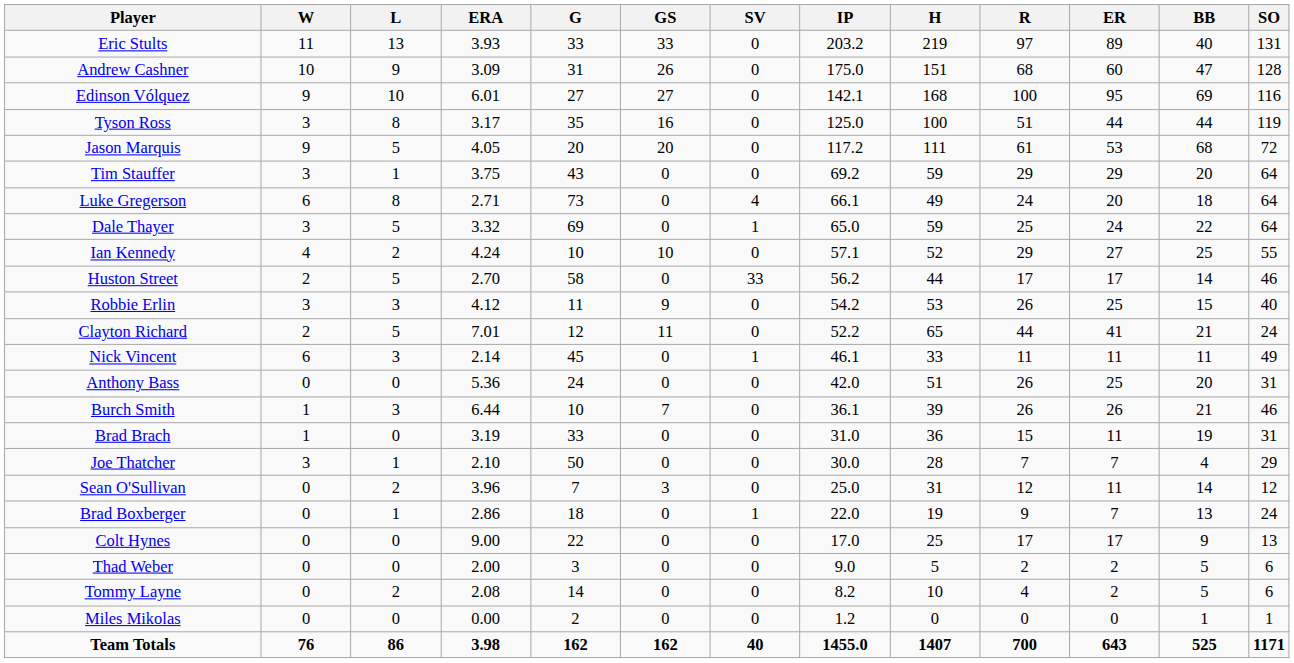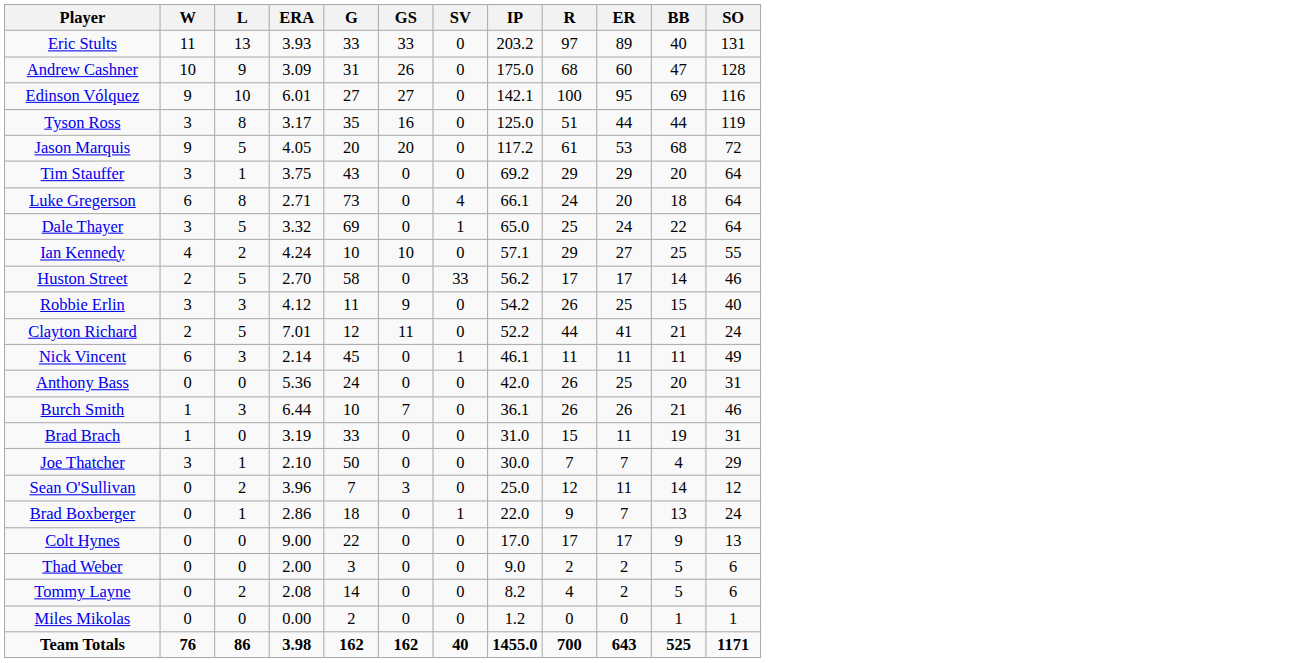- column: (935, 17)
